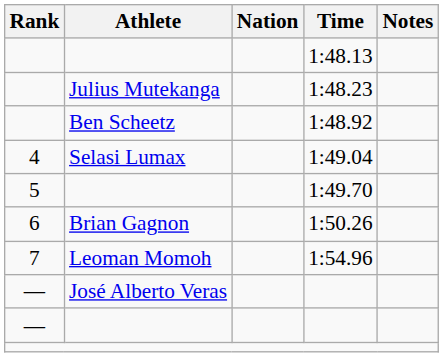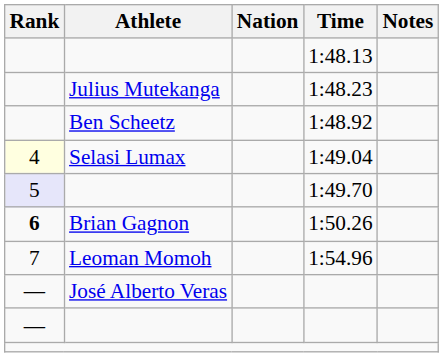(34, 156) no background -> (34, 156) lightyellow background
(34, 190) no background -> (34, 190) lavender background
(34, 223) normal -> (34, 223) bold
